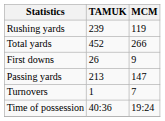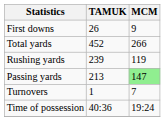rows swapped: (30, 60) <-> (36, 28)
(139, 76) no background -> (139, 76) lightgreen background
